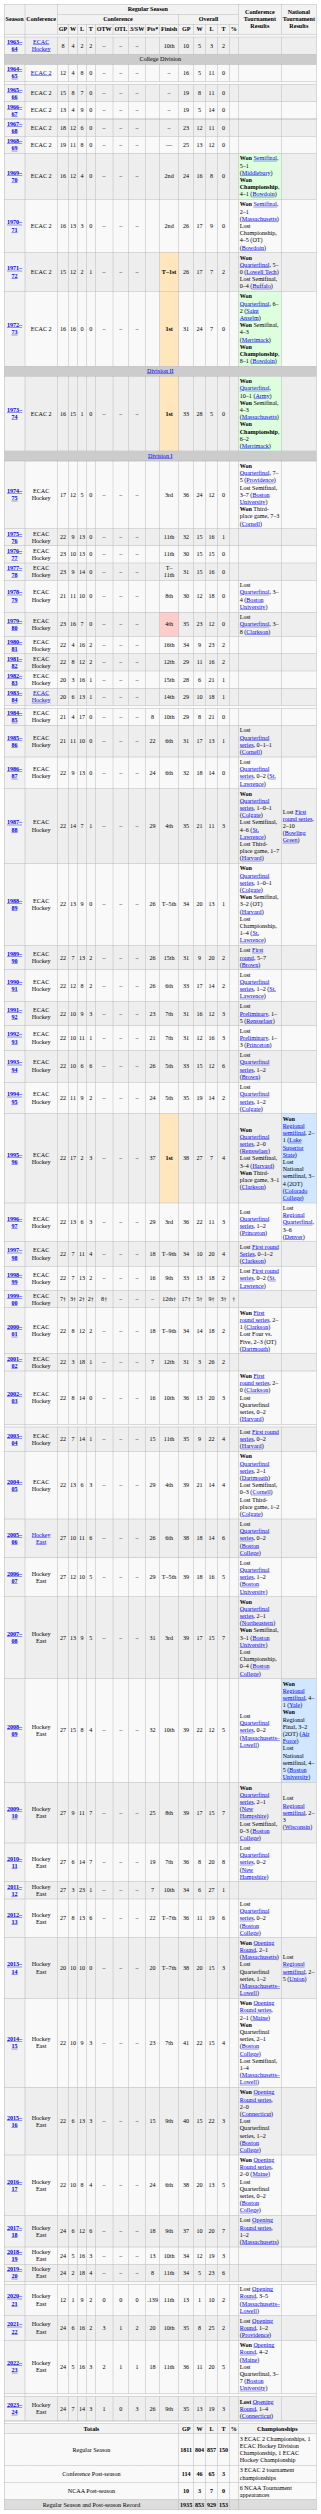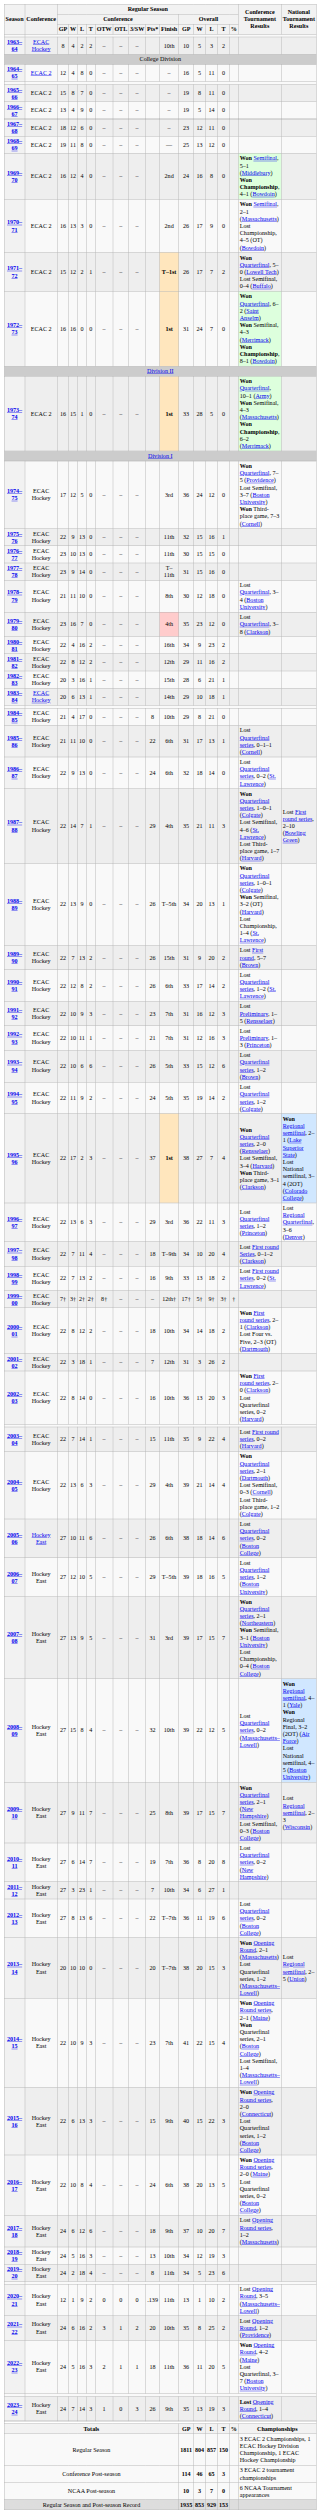(169, 1331) T–9th -> (169, 1331) 10th
